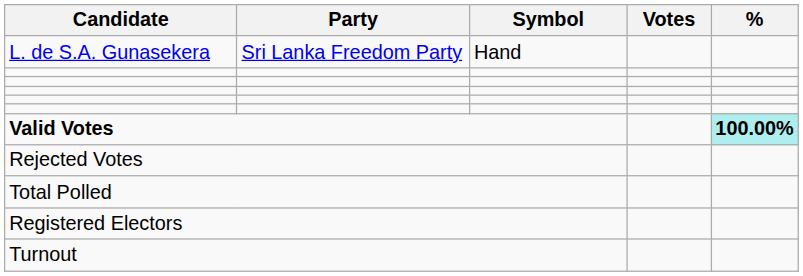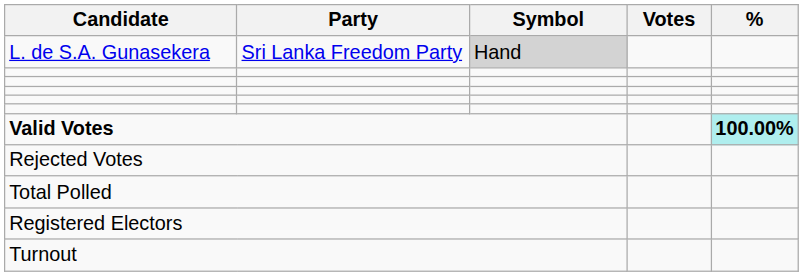(498, 51) no background -> (498, 51) lightgrey background
